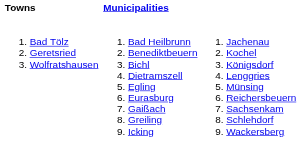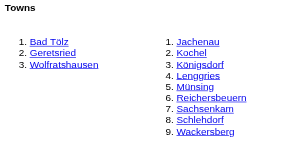- column: (136, 7)
